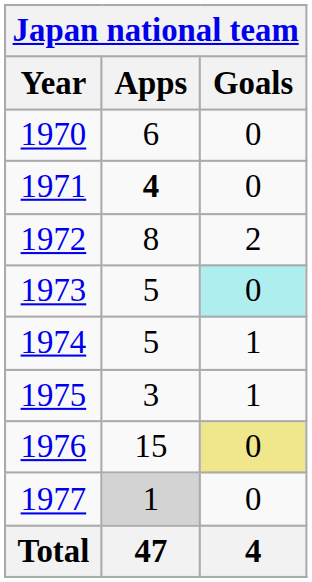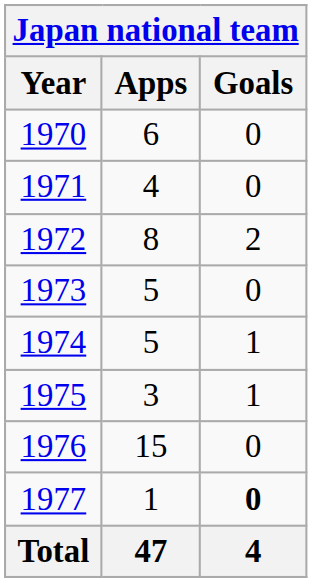(151, 186) bold -> (151, 186) normal
(253, 290) paleturquoise background -> (253, 290) no background
(253, 446) khaki background -> (253, 446) no background
(151, 498) lightgrey background -> (151, 498) no background
(253, 498) normal -> (253, 498) bold
